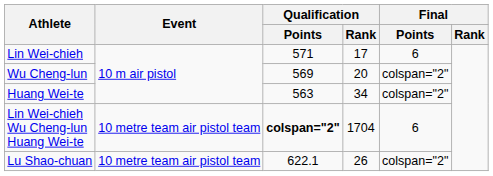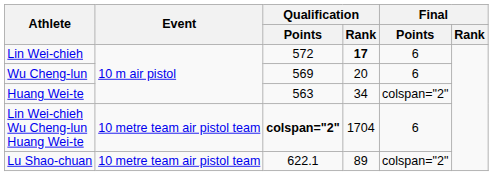(303, 54) 571 -> (303, 54) 572
(361, 54) normal -> (361, 54) bold
(415, 74) colspan="2" -> (415, 74) 6
(361, 161) 26 -> (361, 161) 89
